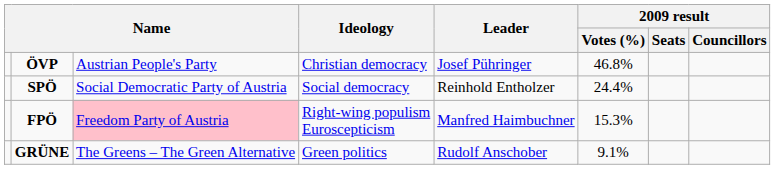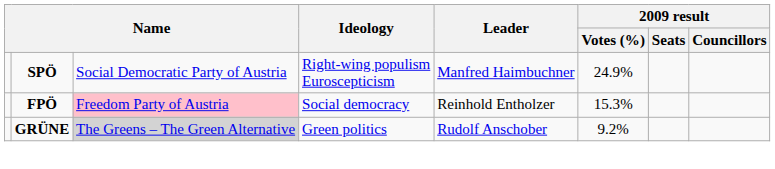- row: (42, 64)
(356, 87) Social democracy -> (366, 72) Right-wing populism Euroscepticism
(496, 87) Reinhold Entholzer -> (506, 72) Manfred Haimbuchner
(613, 87) 24.4% -> (613, 72) 24.9%
(366, 120) Right-wing populism Euroscepticism -> (356, 104) Social democracy
(506, 120) Manfred Haimbuchner -> (496, 104) Reinhold Entholzer
(186, 152) no background -> (186, 128) lightgrey background
(613, 152) 9.1% -> (613, 128) 9.2%
